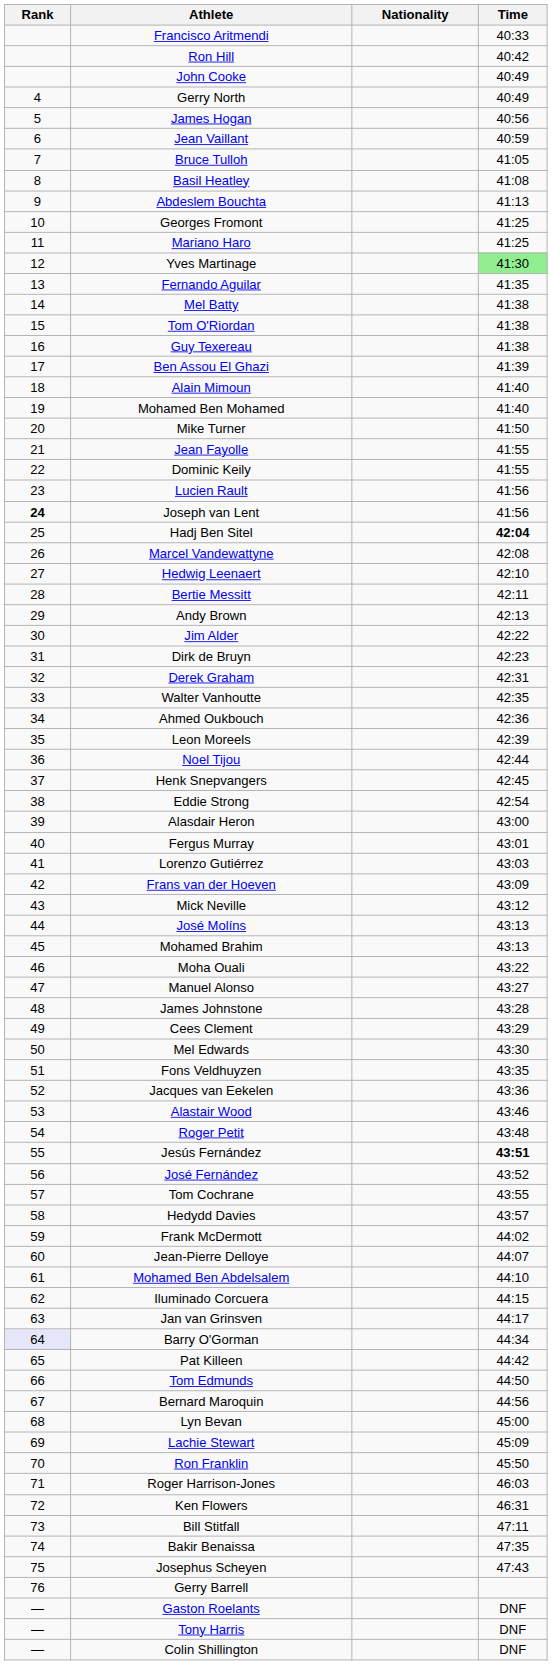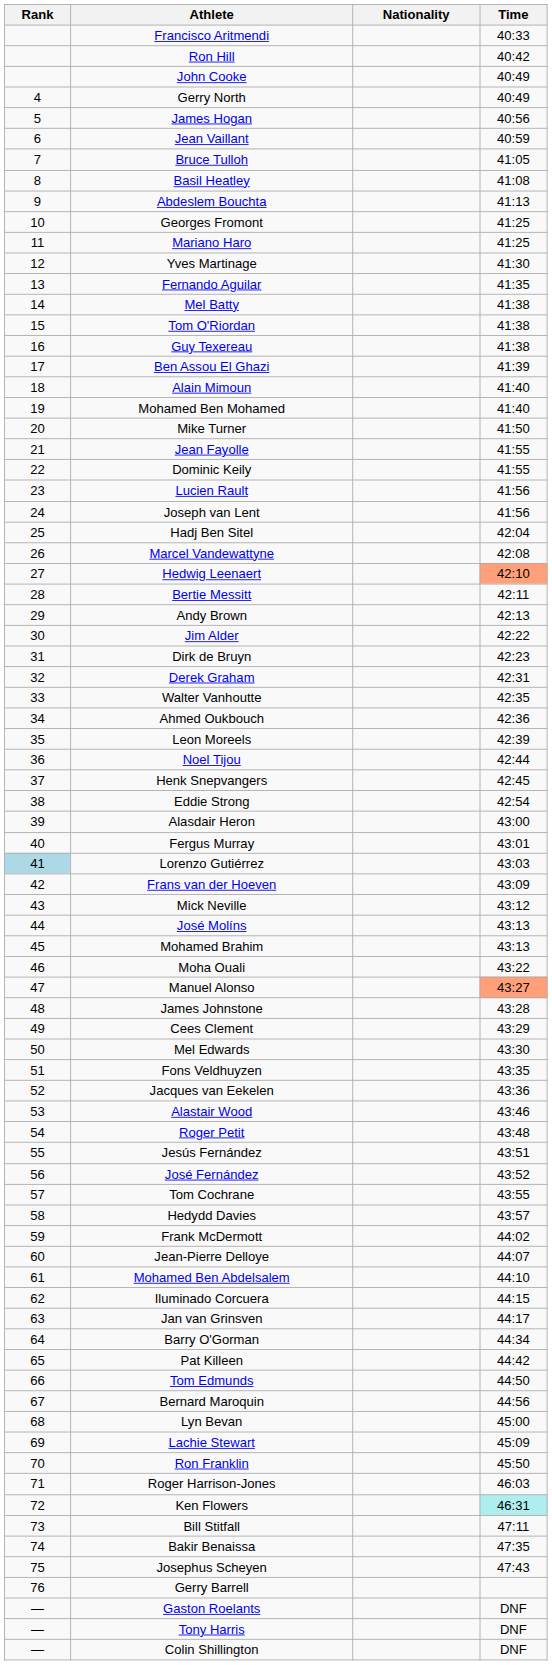(513, 263) lightgreen background -> (513, 263) no background
(37, 512) bold -> (37, 512) normal
(513, 532) bold -> (513, 532) normal
(513, 574) no background -> (513, 574) lightsalmon background
(37, 863) no background -> (37, 863) lightblue background
(513, 988) no background -> (513, 988) lightsalmon background
(513, 1153) bold -> (513, 1153) normal
(37, 1339) lavender background -> (37, 1339) no background
(513, 1505) no background -> (513, 1505) paleturquoise background
